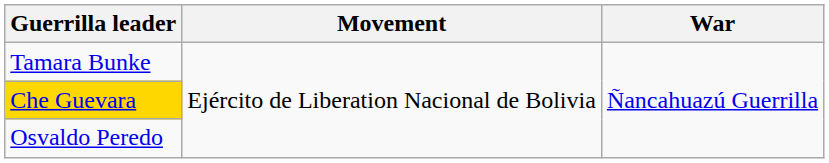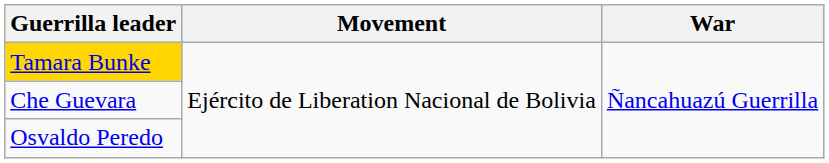(80, 61) no background -> (80, 61) gold background
(73, 99) gold background -> (73, 99) no background
